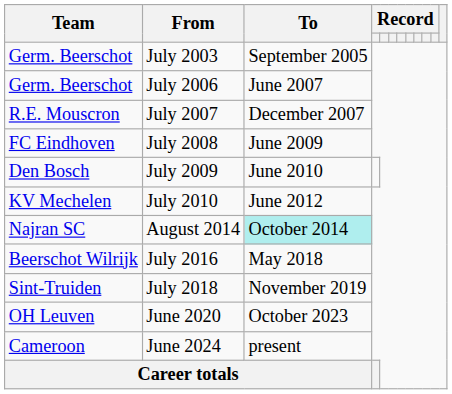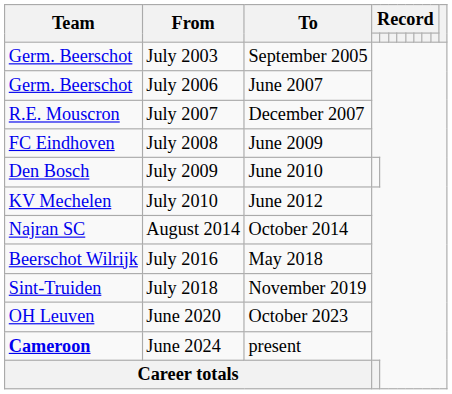(298, 229) paleturquoise background -> (298, 229) no background
(47, 345) normal -> (50, 345) bold
